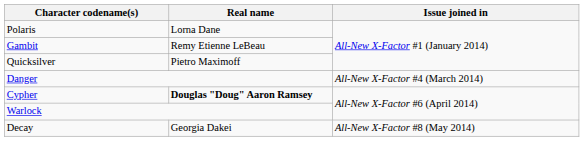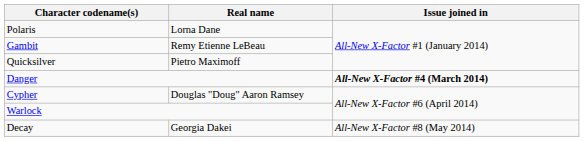(409, 78) normal -> (411, 78) bold
(242, 95) bold -> (237, 95) normal
